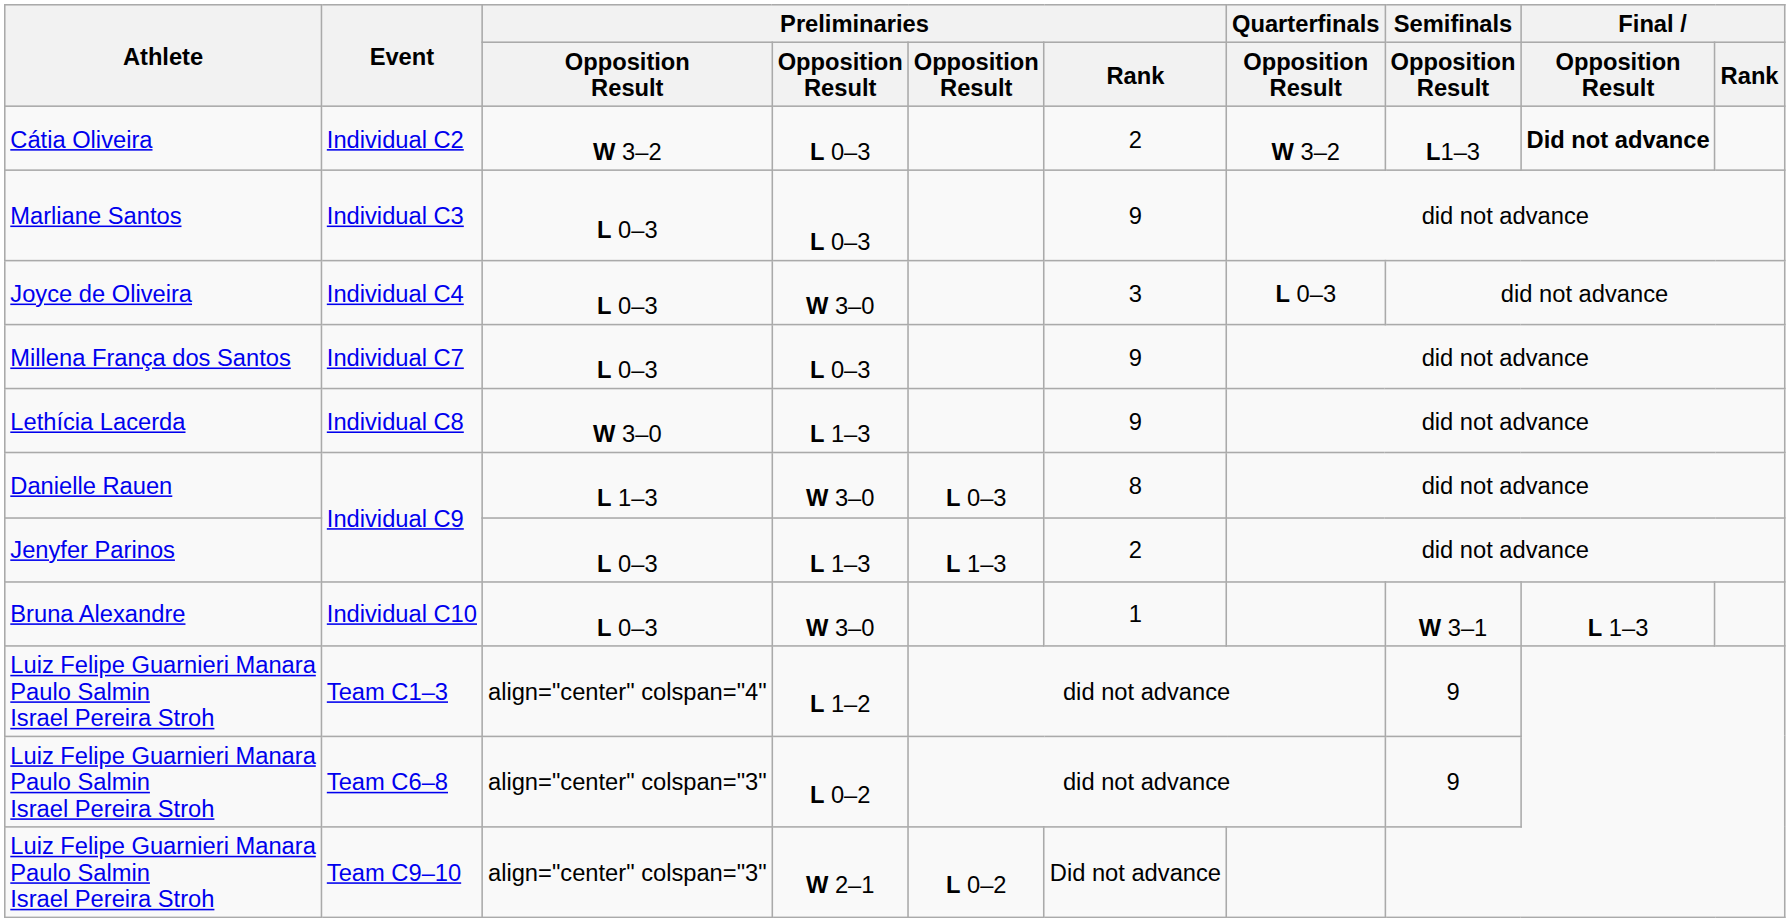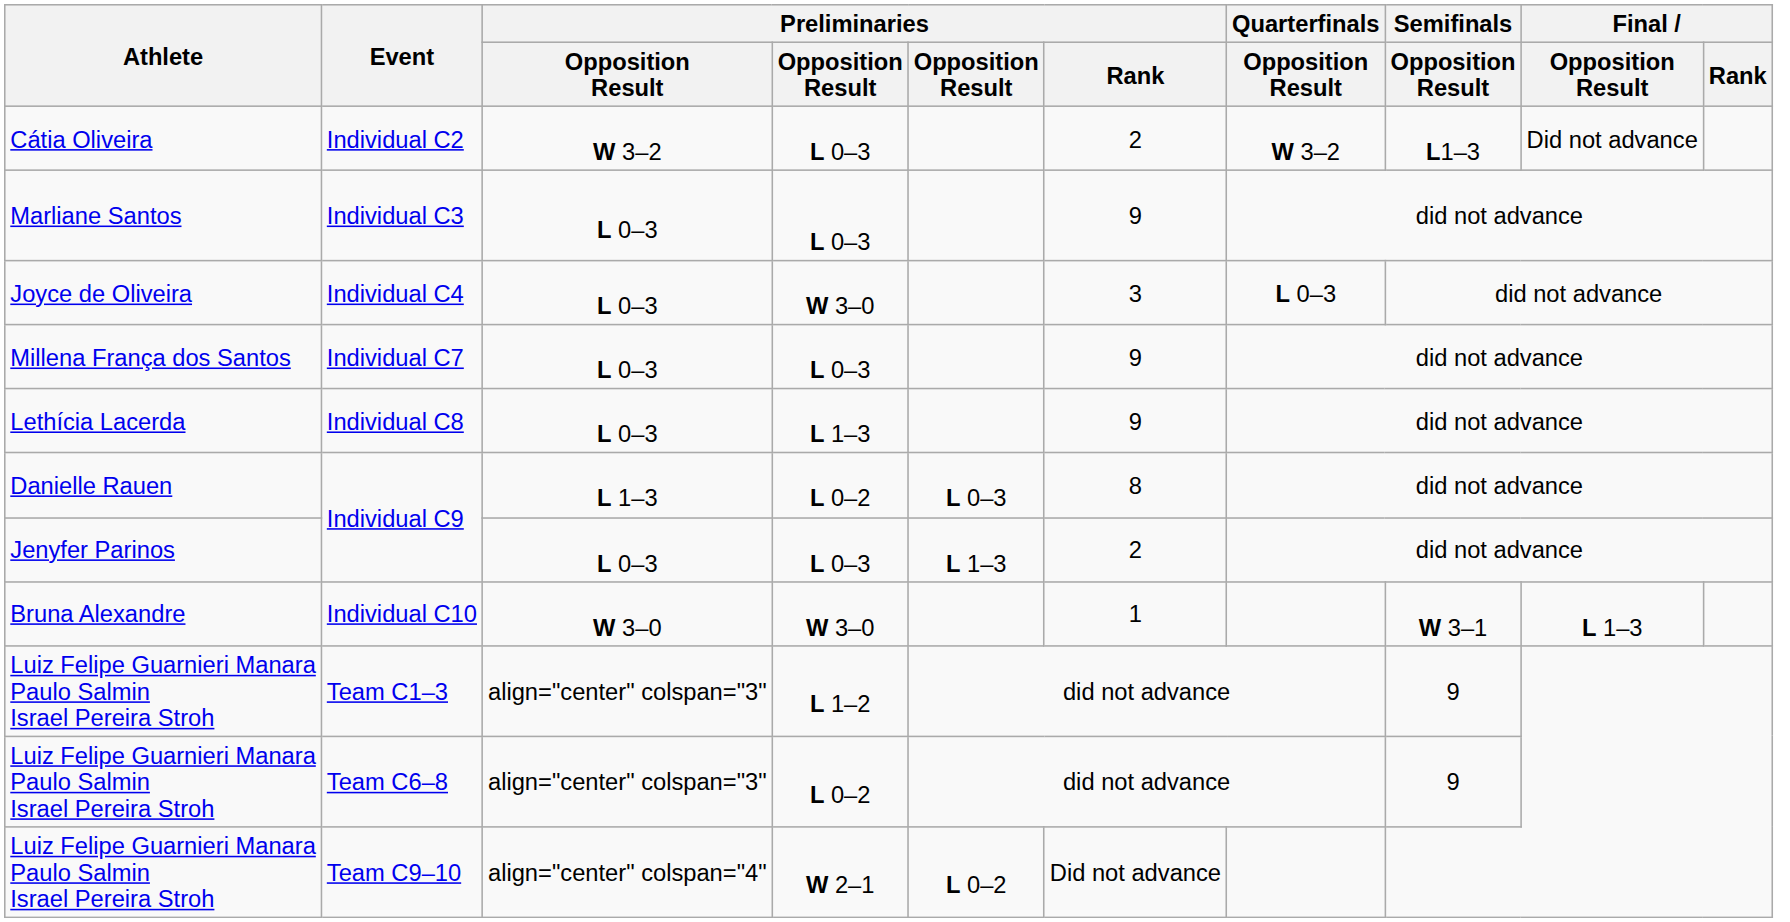(1618, 139) bold -> (1612, 139) normal
(627, 435) W 3–0 -> (627, 435) L 0–3
(840, 499) W 3–0 -> (840, 499) L 0–2
(840, 563) L 1–3 -> (840, 563) L 0–3
(627, 627) L 0–3 -> (627, 627) W 3–0
(627, 691) align="center" colspan="4" -> (627, 691) align="center" colspan="3"
(627, 872) align="center" colspan="3" -> (627, 872) align="center" colspan="4"
